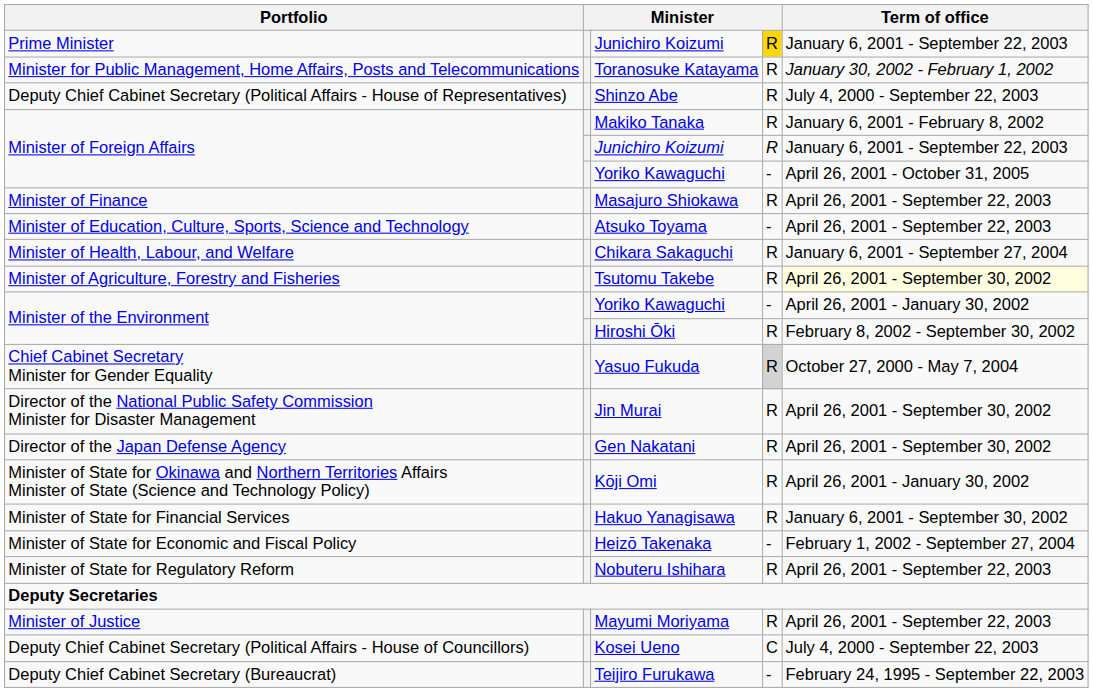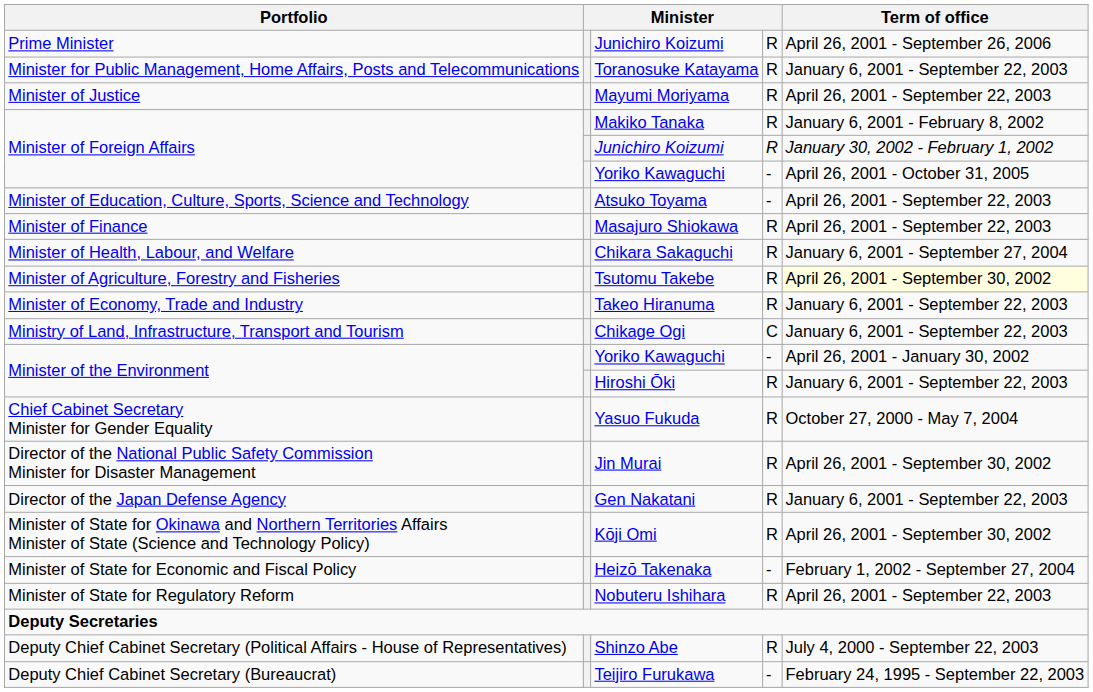(772, 43) gold background -> (772, 43) no background
(927, 43) January 6, 2001 - September 22, 2003 -> (918, 43) April 26, 2001 - September 26, 2006
(919, 69) January 30, 2002 - February 1, 2002 -> (927, 69) January 6, 2001 - September 22, 2003
rows swapped: (74, 622) <-> (288, 95)
(927, 148) January 6, 2001 - September 22, 2003 -> (919, 148) January 30, 2002 - February 1, 2002
rows swapped: (78, 200) <-> (239, 226)
+ row: (156, 305)
+ row: (206, 331)
(930, 331) February 8, 2002 - September 30, 2002 -> (927, 383) January 6, 2001 - September 22, 2003
(772, 366) lightgrey background -> (772, 418) no background
(918, 446) April 26, 2001 - September 30, 2002 -> (927, 498) January 6, 2001 - September 22, 2003
(907, 482) April 26, 2001 - January 30, 2002 -> (918, 534) April 26, 2001 - September 30, 2002
- row: (149, 517)
- row: (269, 648)
